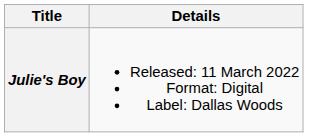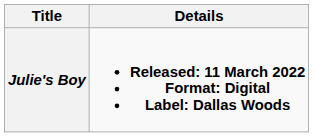(196, 88) normal -> (199, 88) bold
